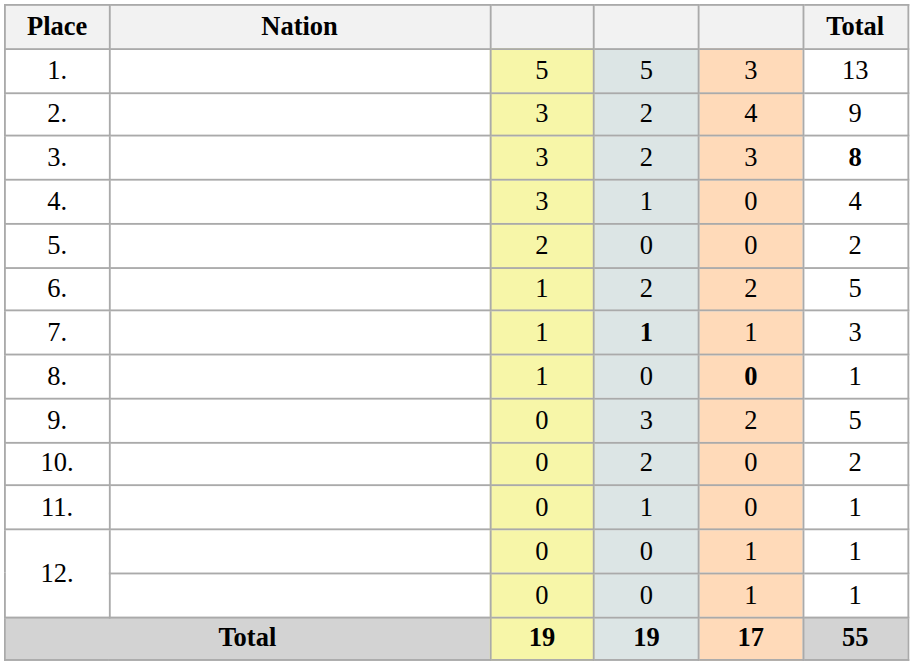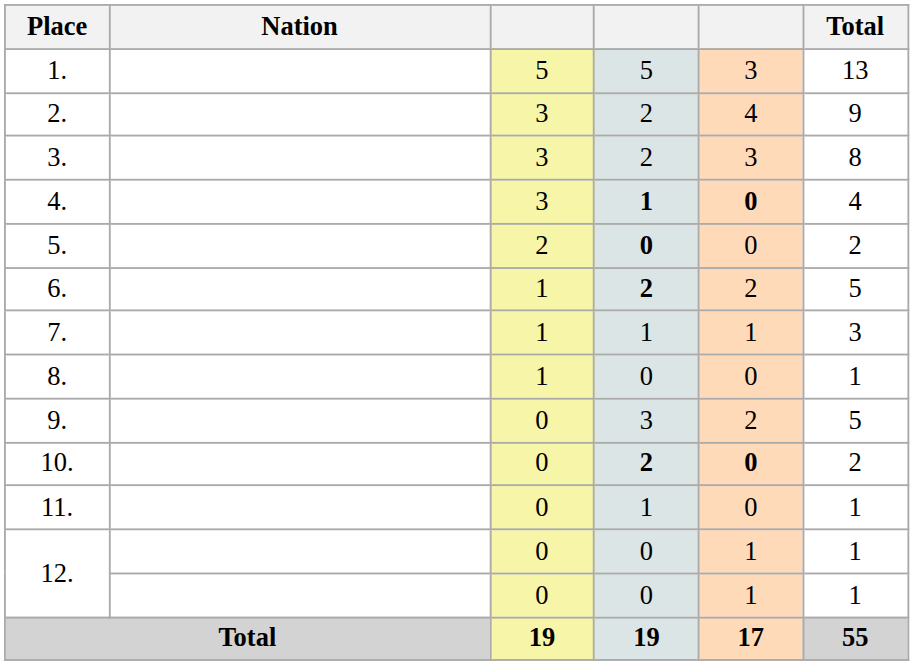(855, 157) bold -> (855, 157) normal
(646, 201) normal -> (646, 201) bold
(751, 201) normal -> (751, 201) bold
(646, 245) normal -> (646, 245) bold
(646, 288) normal -> (646, 288) bold
(646, 332) bold -> (646, 332) normal
(751, 376) bold -> (751, 376) normal
(646, 463) normal -> (646, 463) bold
(751, 463) normal -> (751, 463) bold
